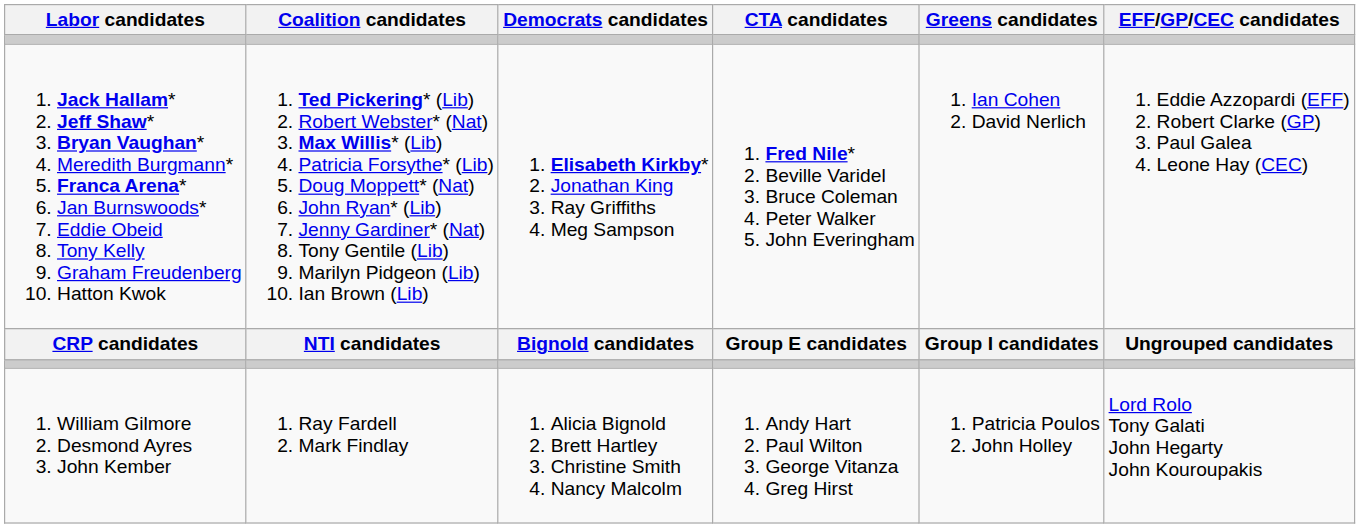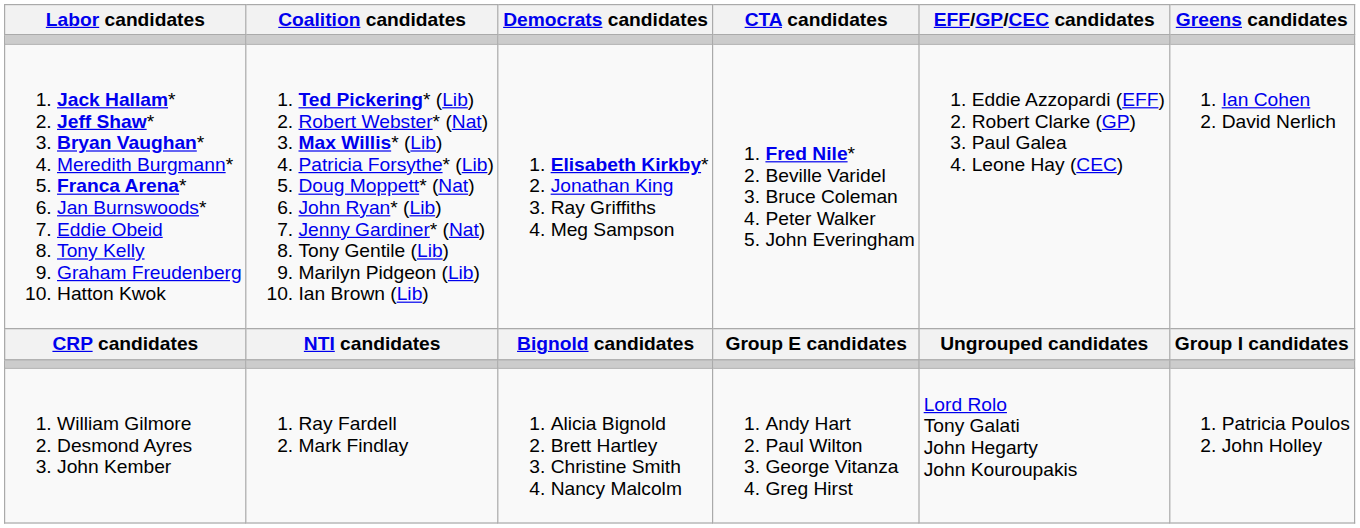columns swapped: (1012, 19) <-> (1229, 19)
